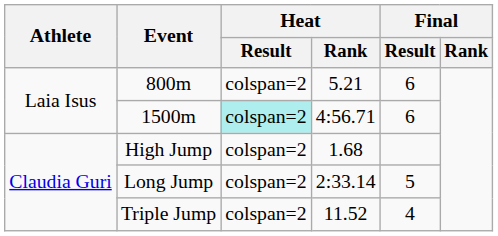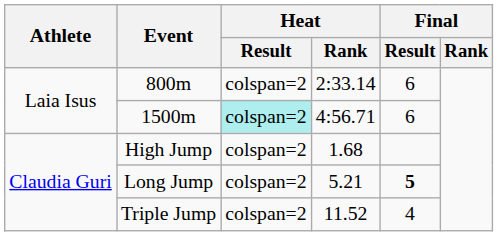(346, 84) 5.21 -> (346, 84) 2:33.14
(346, 182) 2:33.14 -> (346, 182) 5.21
(410, 182) normal -> (410, 182) bold
